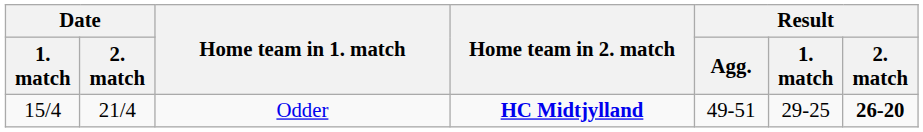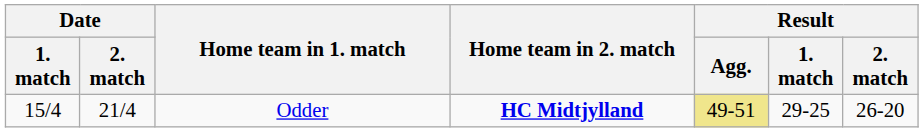(731, 110) no background -> (731, 110) khaki background
(880, 110) bold -> (880, 110) normal
